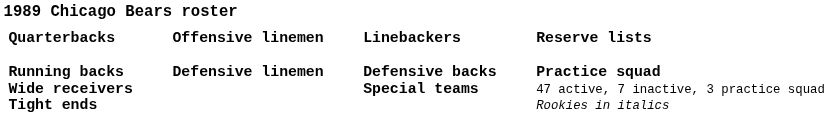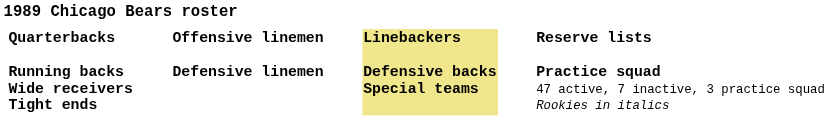(430, 64) no background -> (430, 64) khaki background
